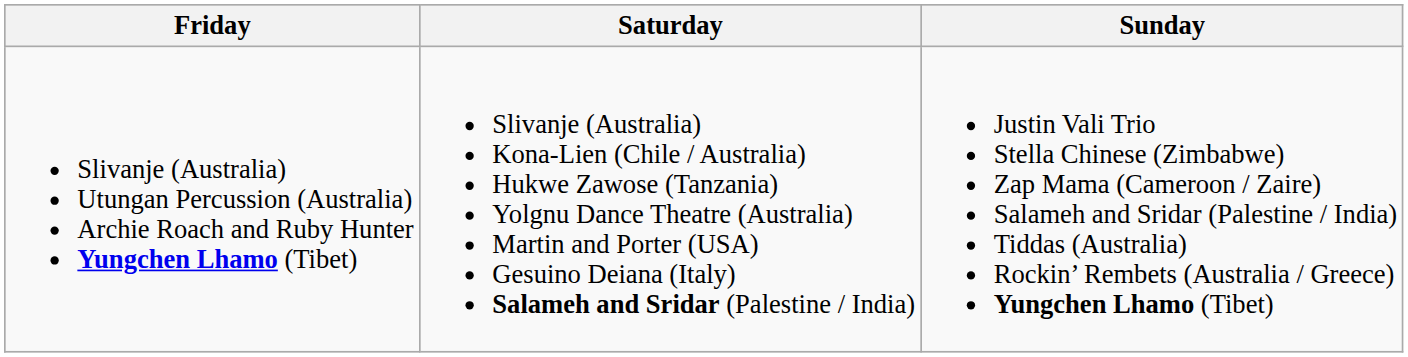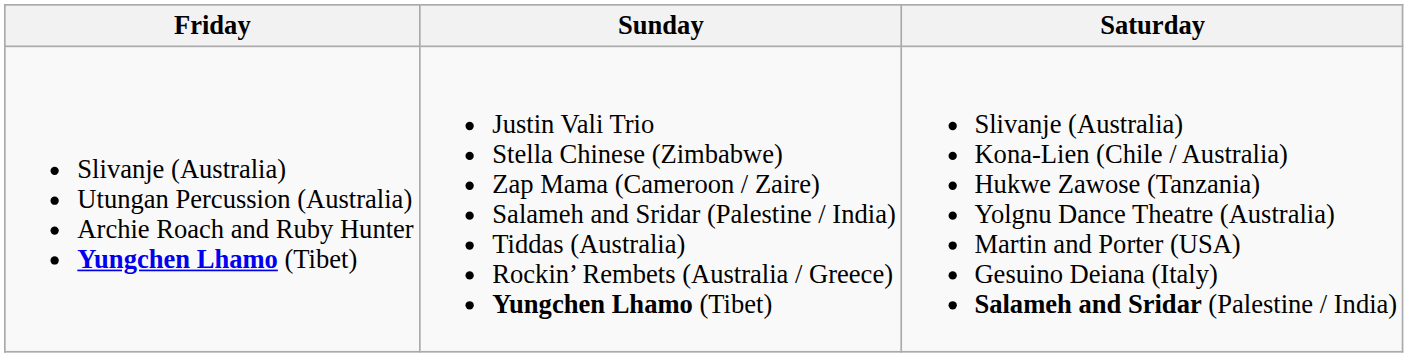columns swapped: (670, 25) <-> (1162, 25)
